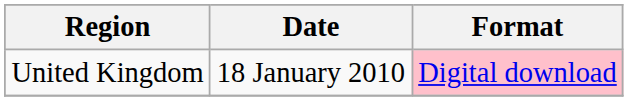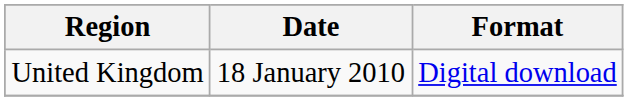(517, 72) pink background -> (517, 72) no background
